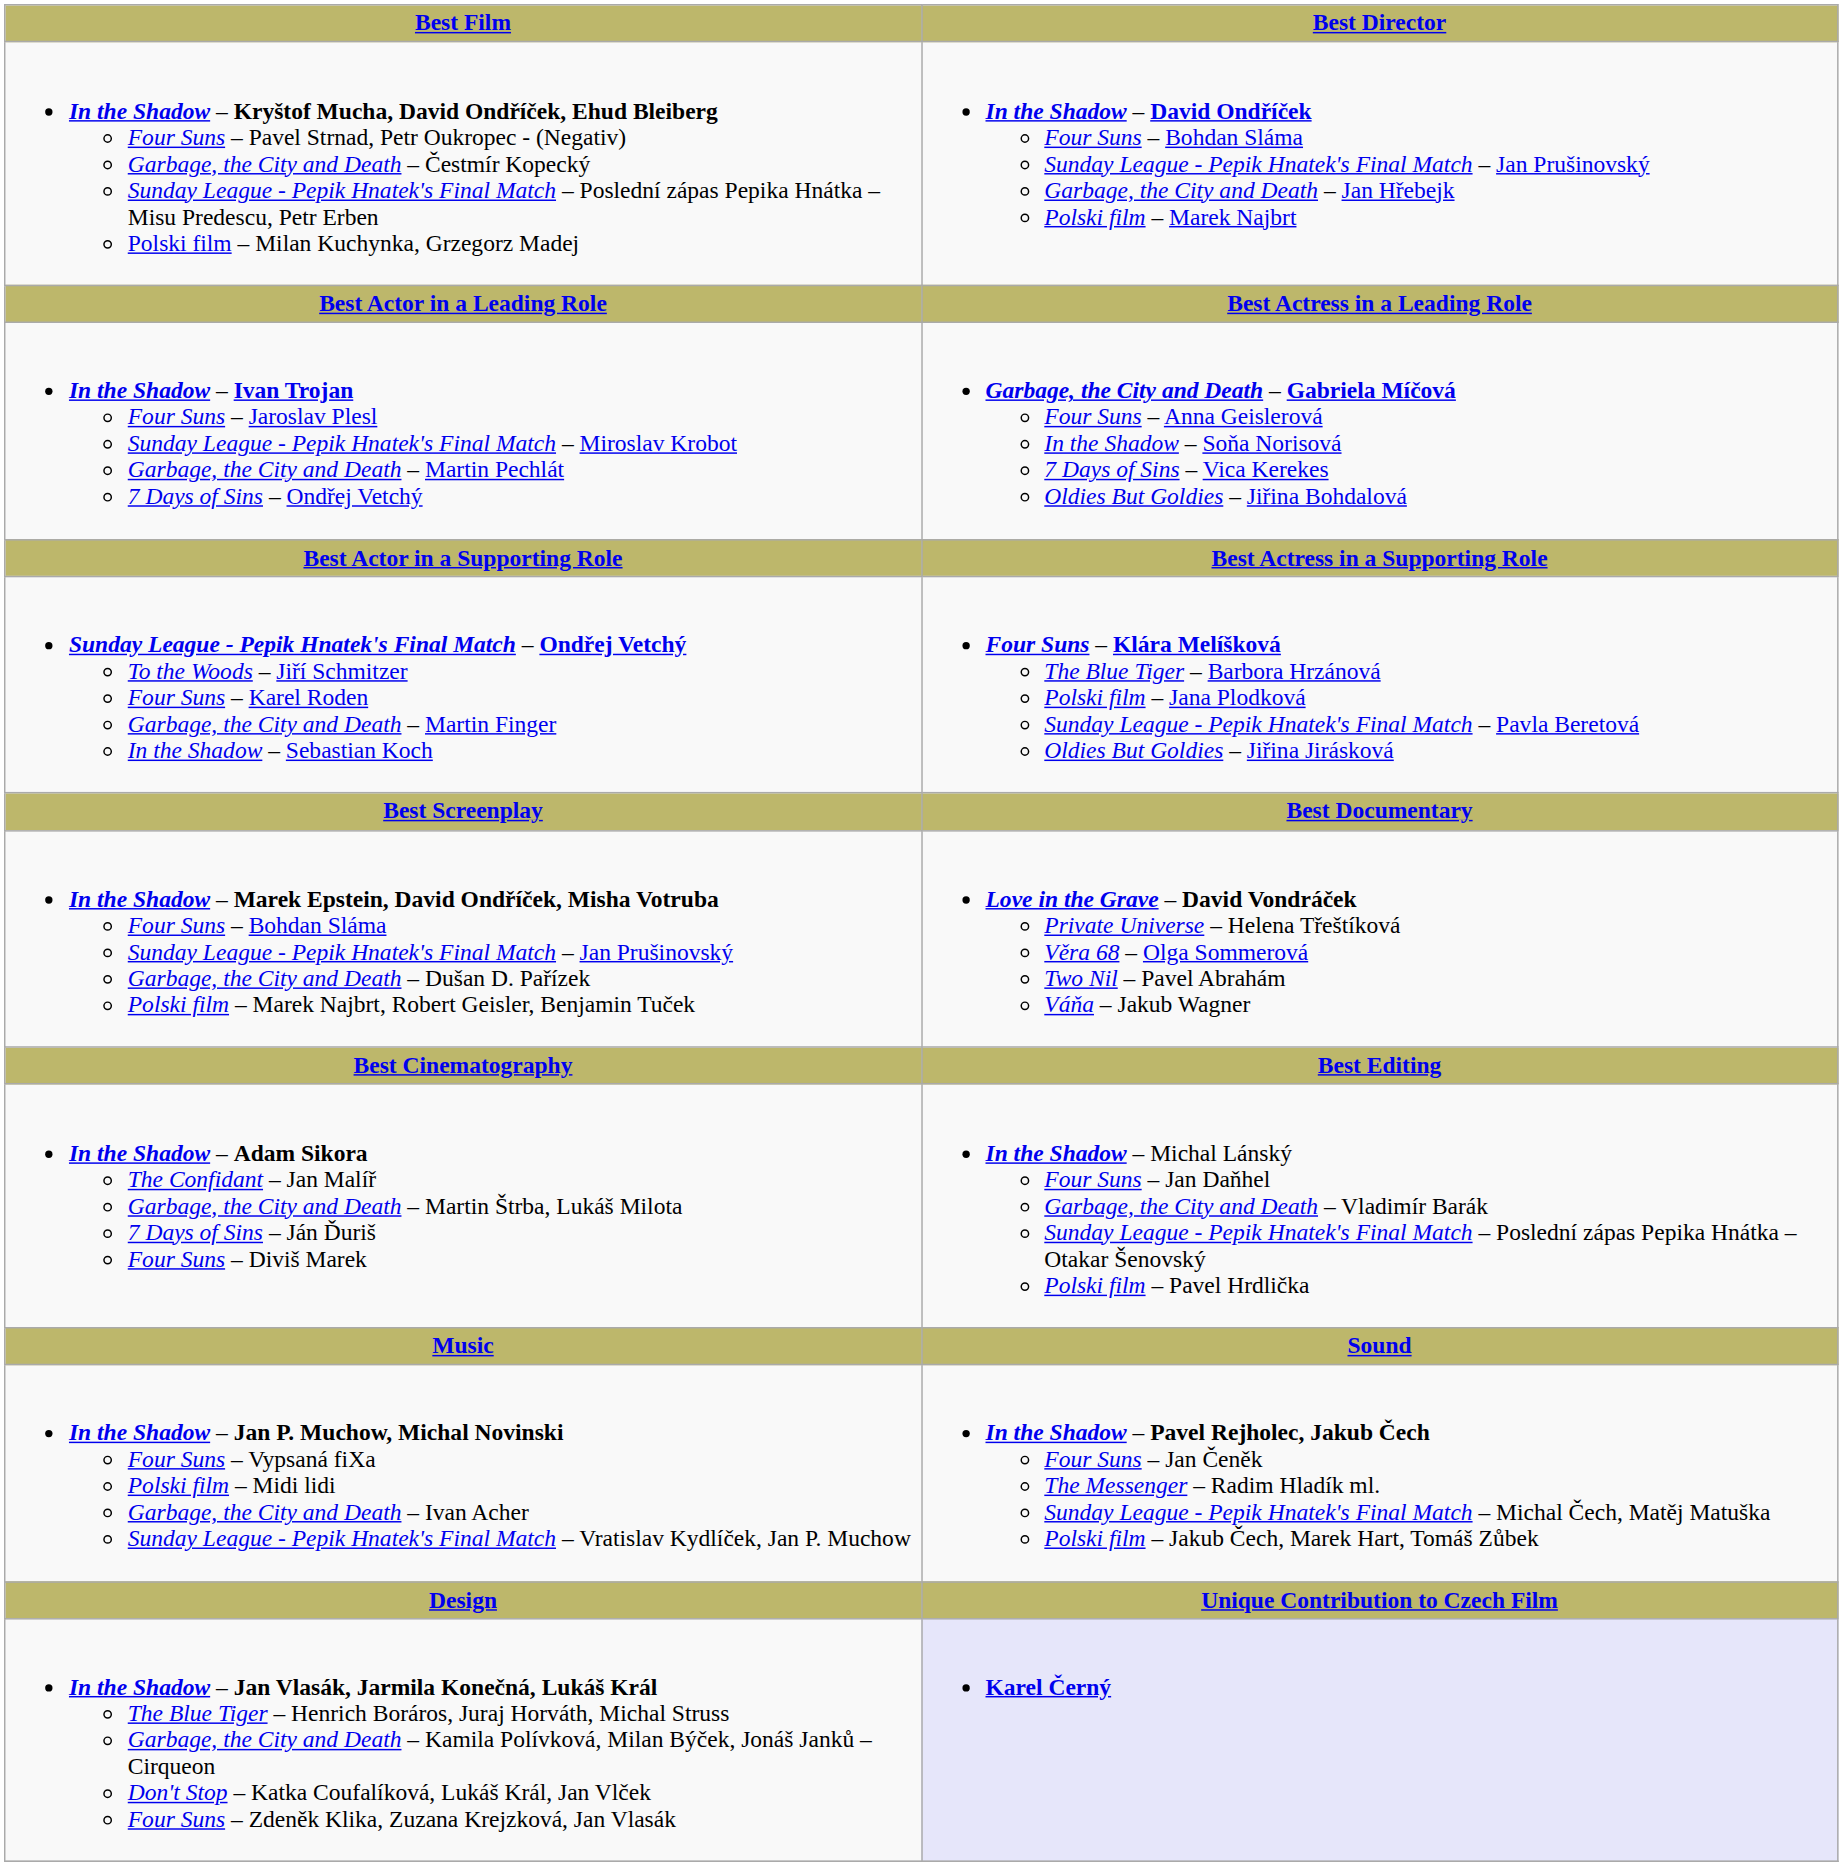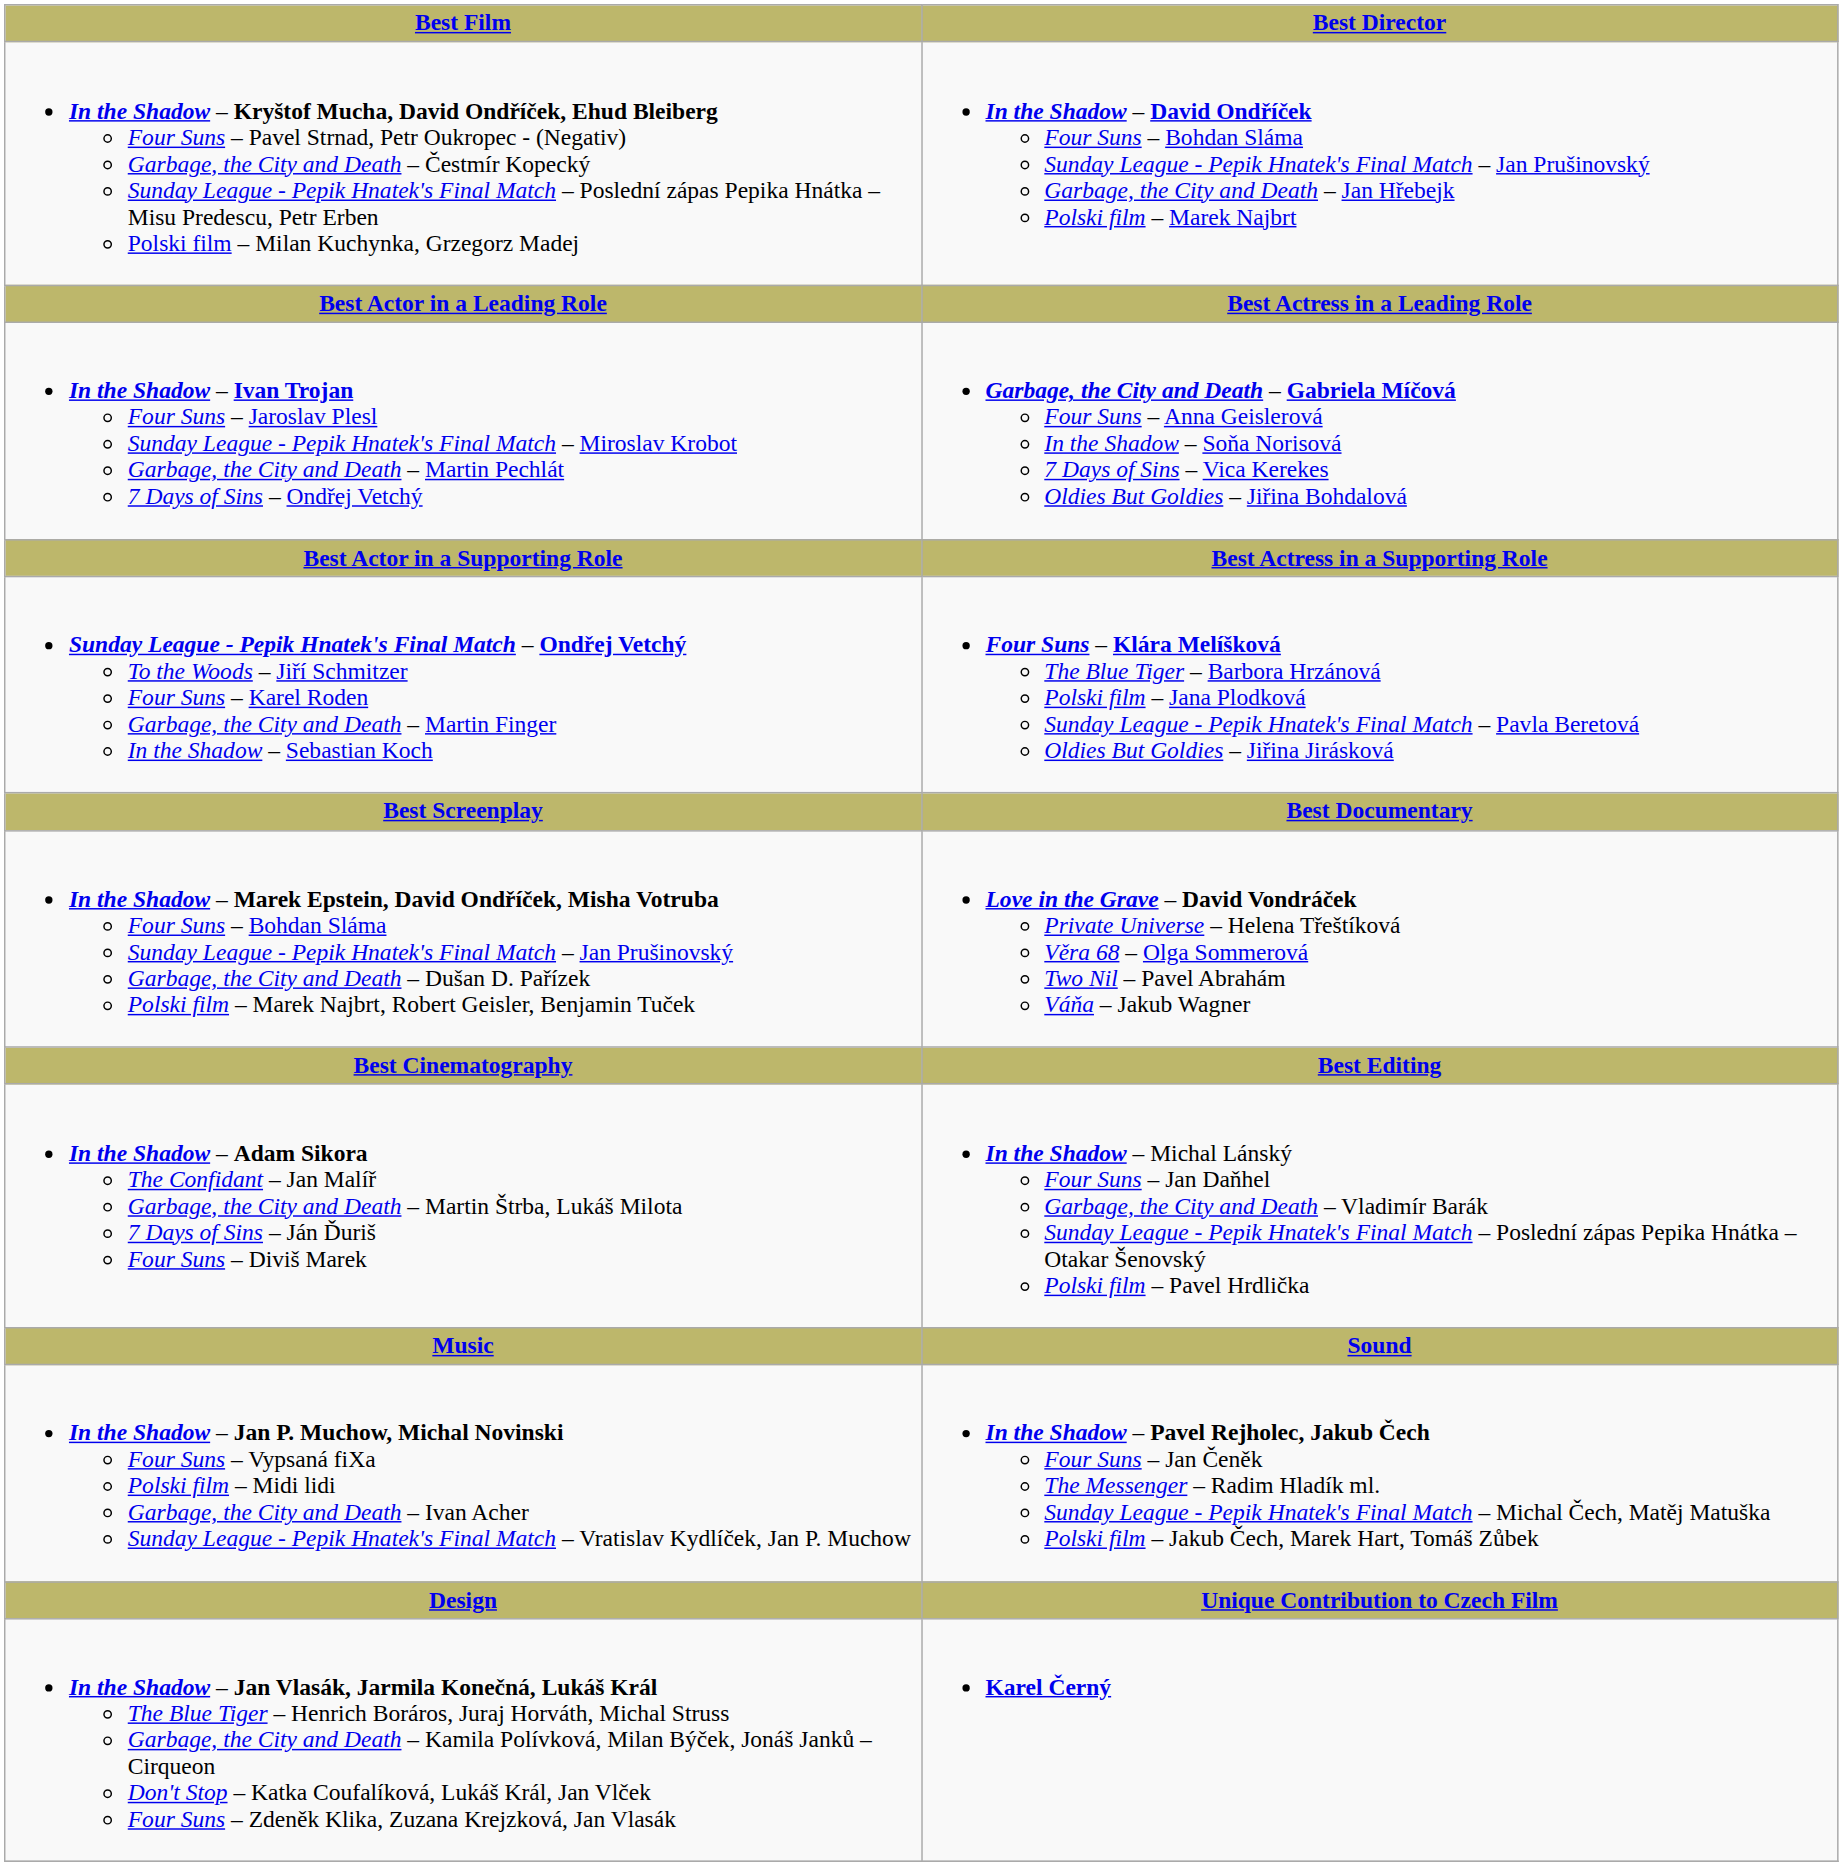(1380, 1687) lavender background -> (1380, 1687) no background
